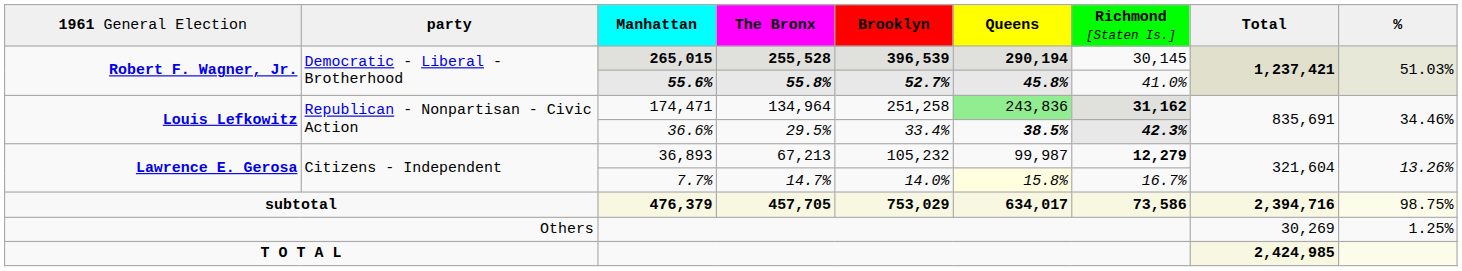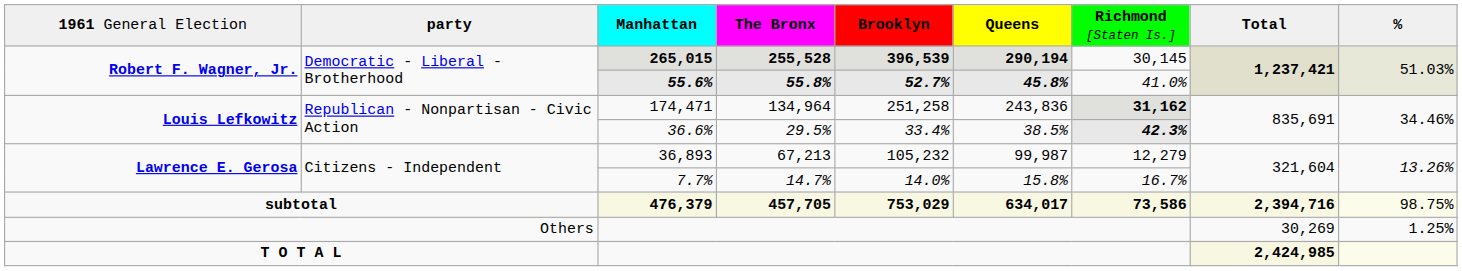(1037, 107) lightgreen background -> (1037, 107) no background
(1046, 131) bold -> (1046, 131) normal
(1160, 156) bold -> (1160, 156) normal
(1046, 180) lightyellow background -> (1046, 180) no background
